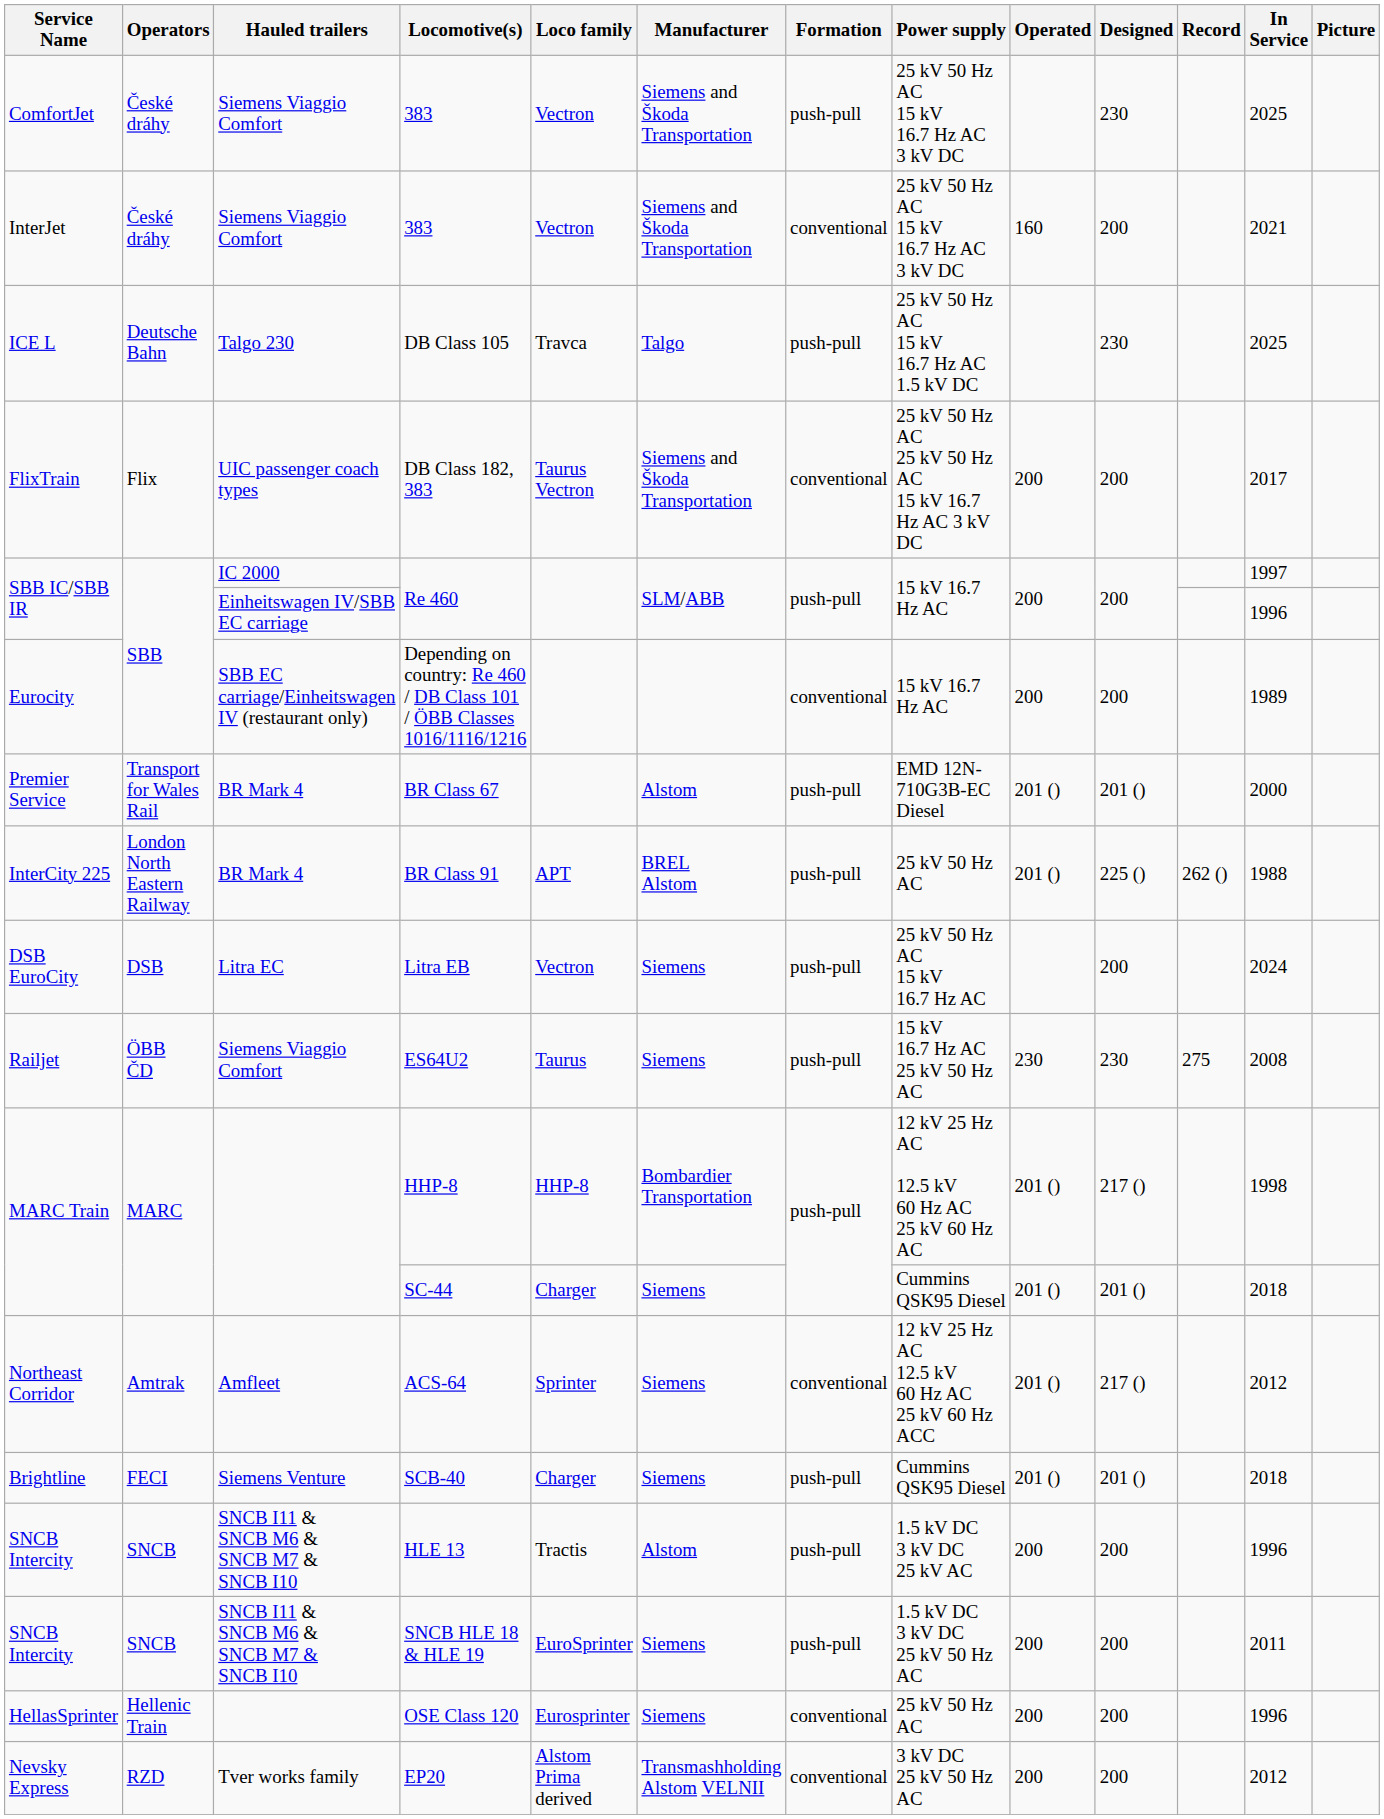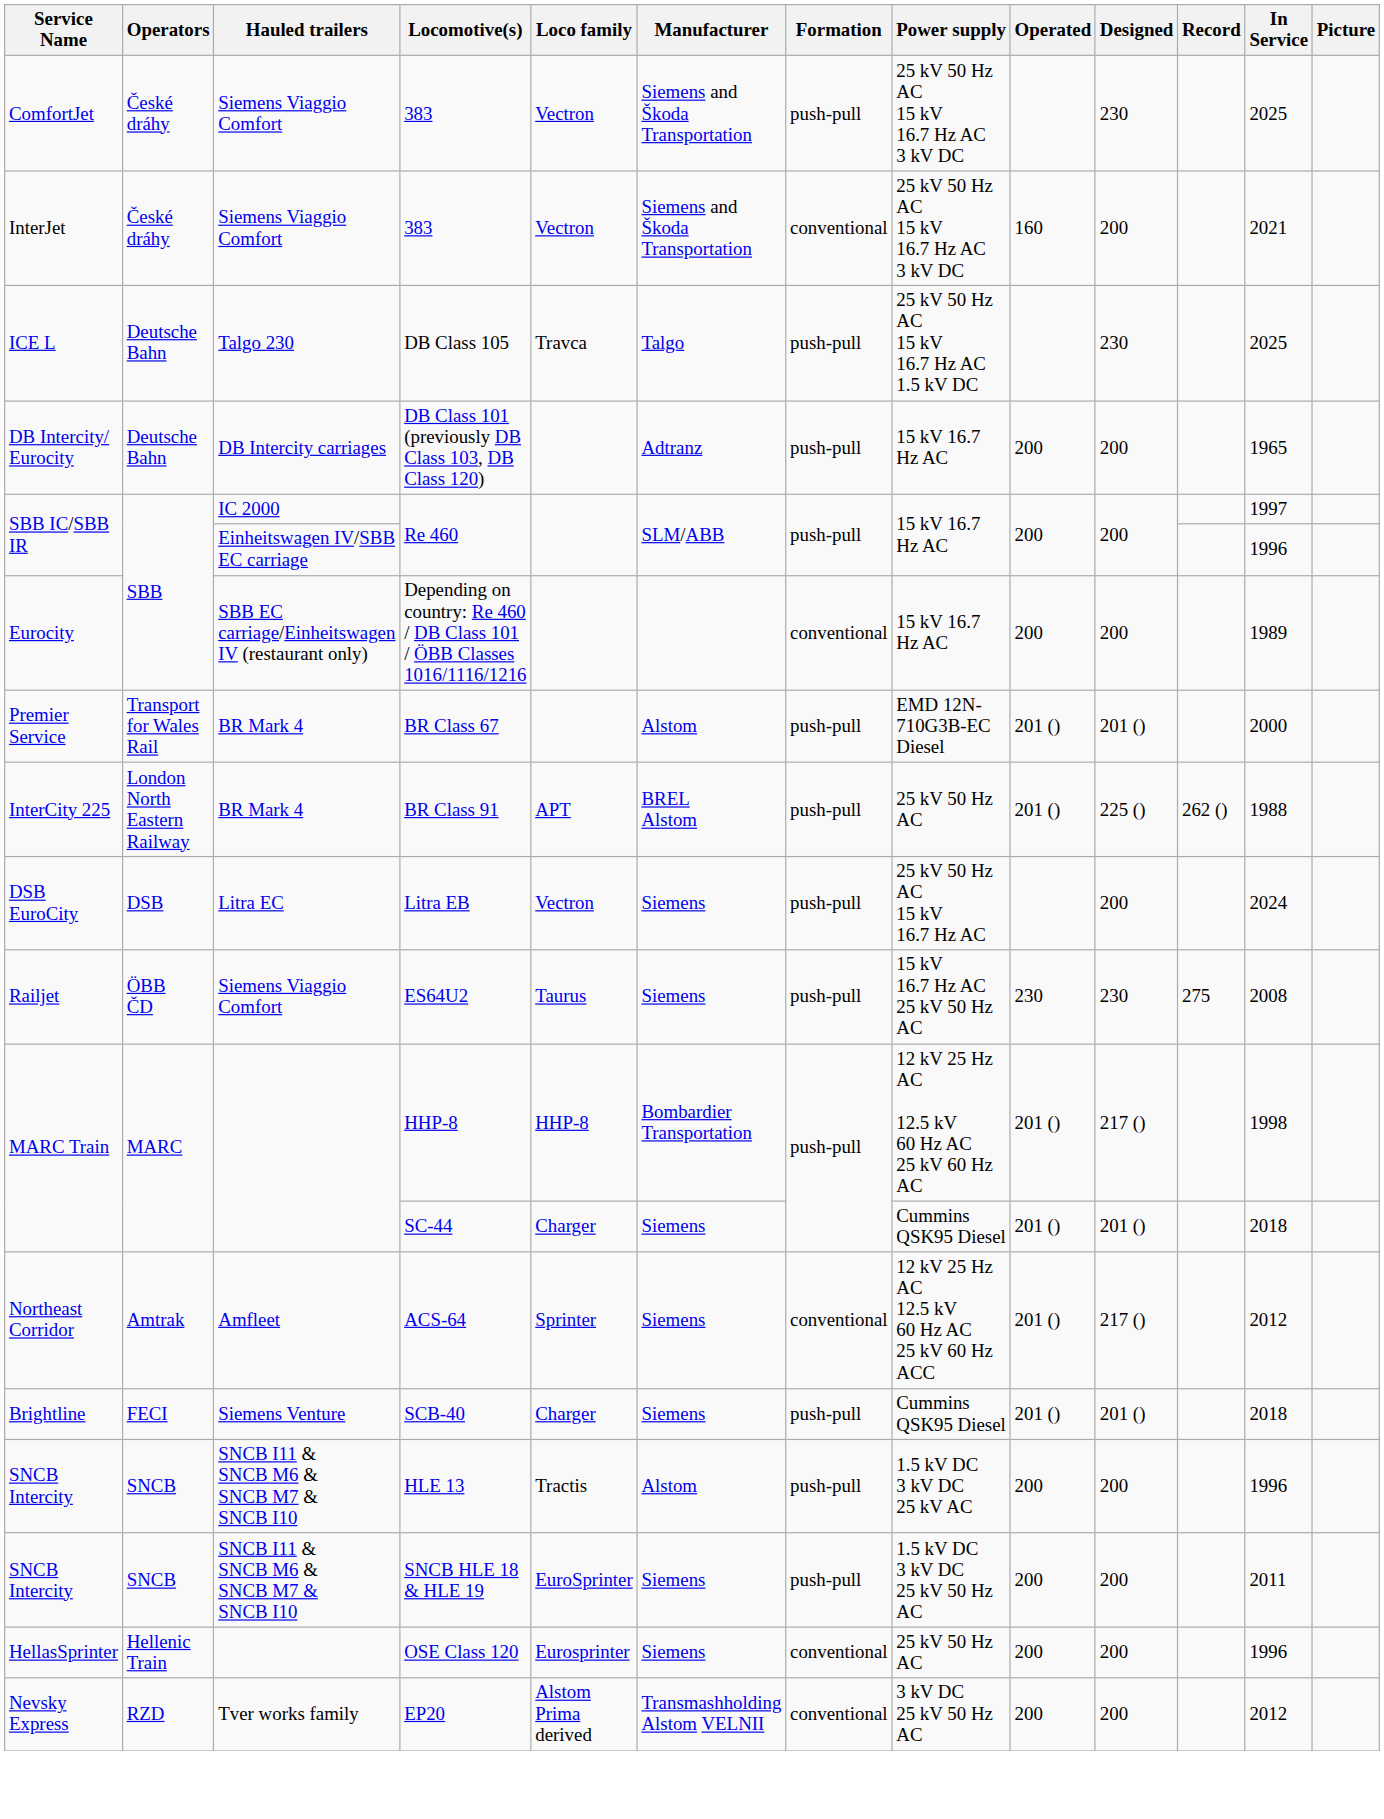- row: (44, 479)
+ row: (59, 447)
